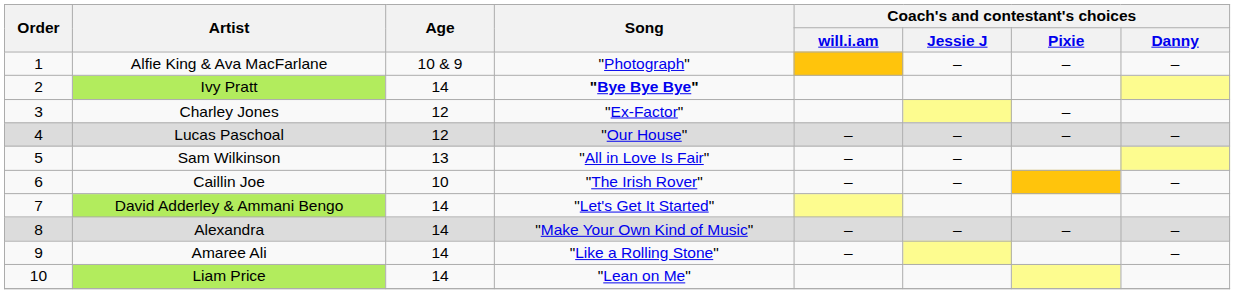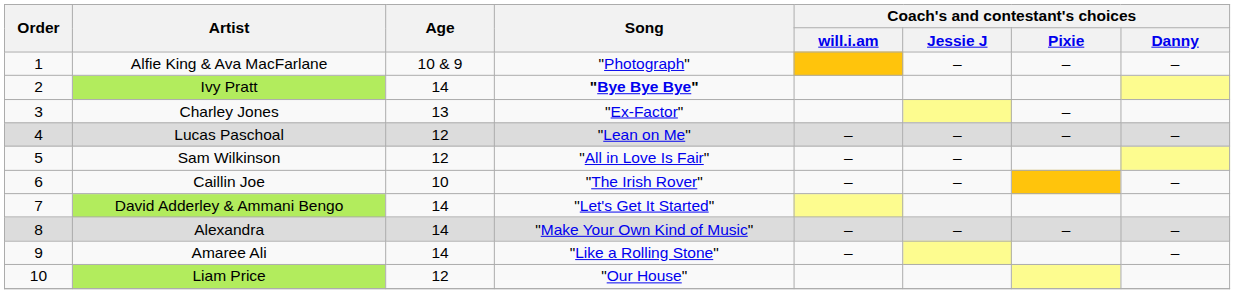(440, 111) 12 -> (440, 111) 13
(644, 135) "Our House" -> (644, 135) "Lean on Me"
(440, 158) 13 -> (440, 158) 12
(440, 276) 14 -> (440, 276) 12
(644, 276) "Lean on Me" -> (644, 276) "Our House"
